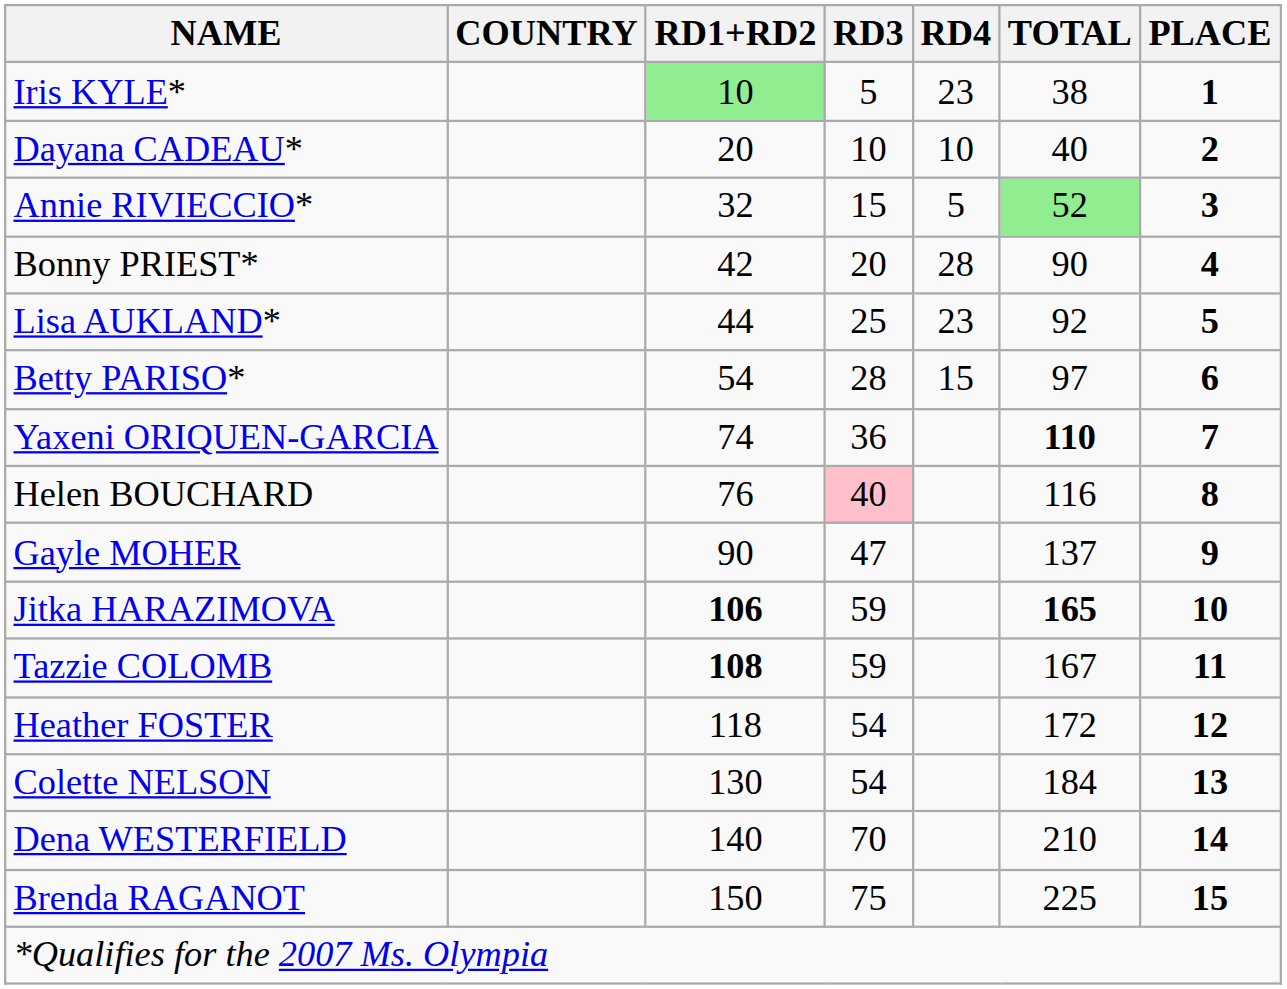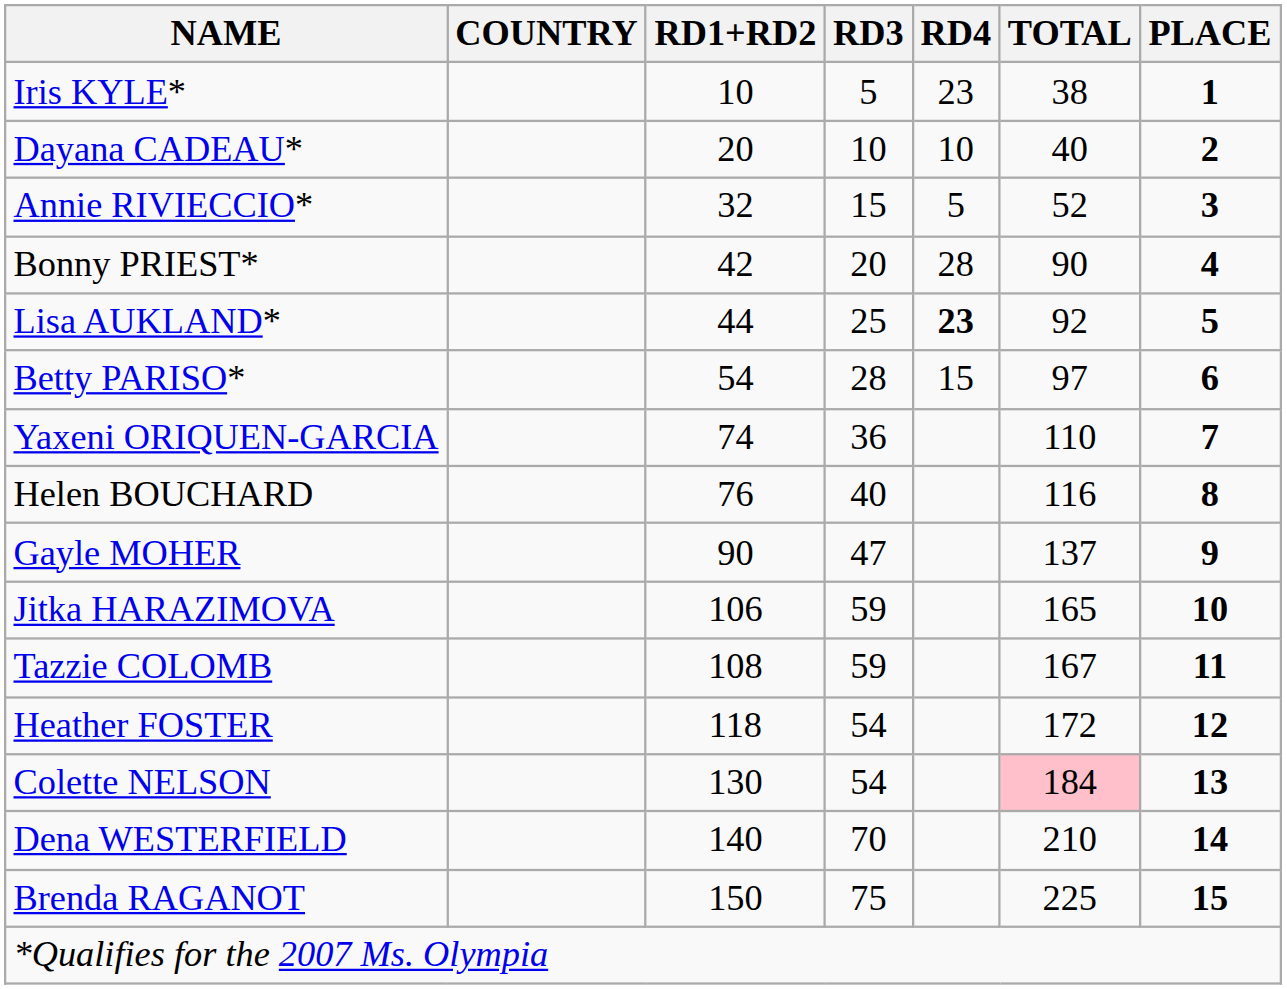(735, 90) lightgreen background -> (735, 90) no background
(1070, 206) lightgreen background -> (1070, 206) no background
(956, 321) normal -> (956, 321) bold
(1070, 436) bold -> (1070, 436) normal
(868, 494) pink background -> (868, 494) no background
(735, 609) bold -> (735, 609) normal
(1070, 609) bold -> (1070, 609) normal
(735, 666) bold -> (735, 666) normal
(1070, 782) no background -> (1070, 782) pink background
